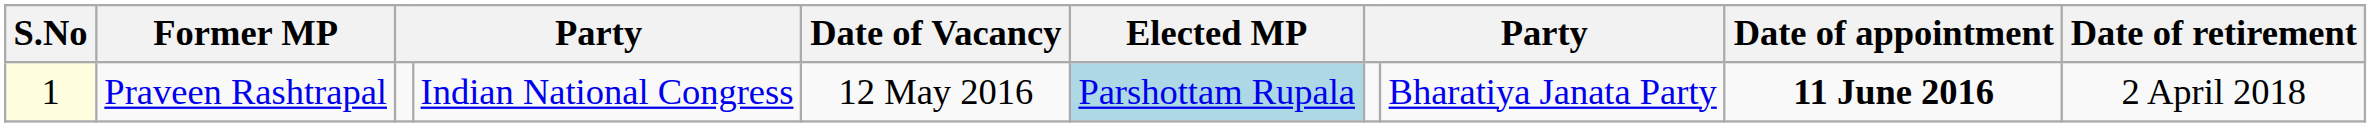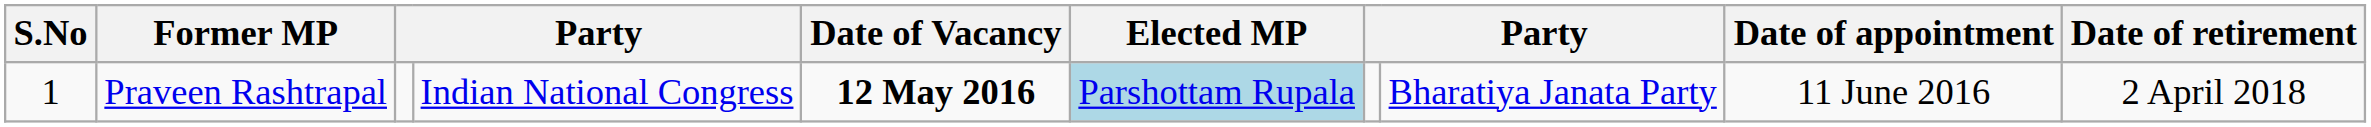(51, 91) lightyellow background -> (51, 91) no background
(936, 91) normal -> (936, 91) bold
(1894, 91) bold -> (1894, 91) normal
